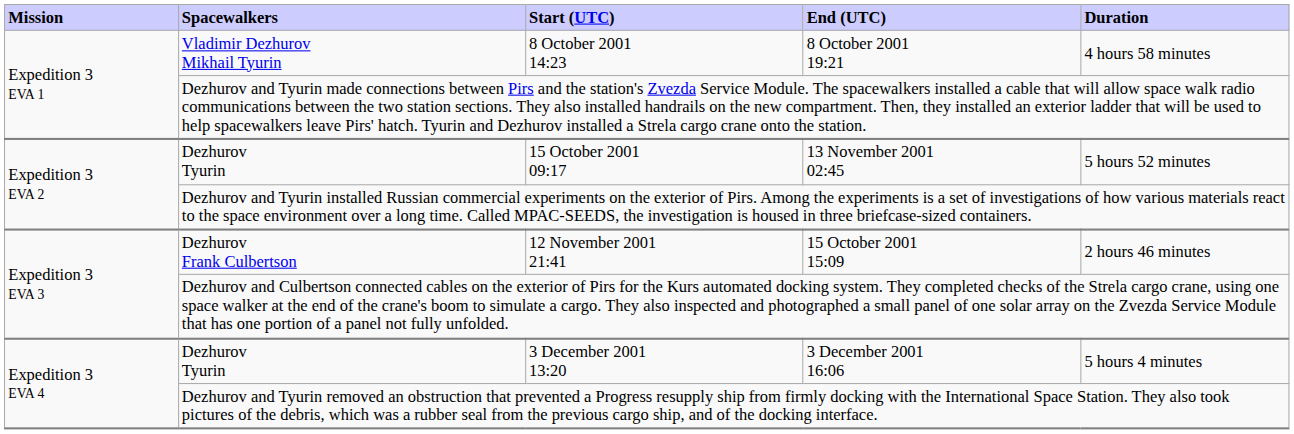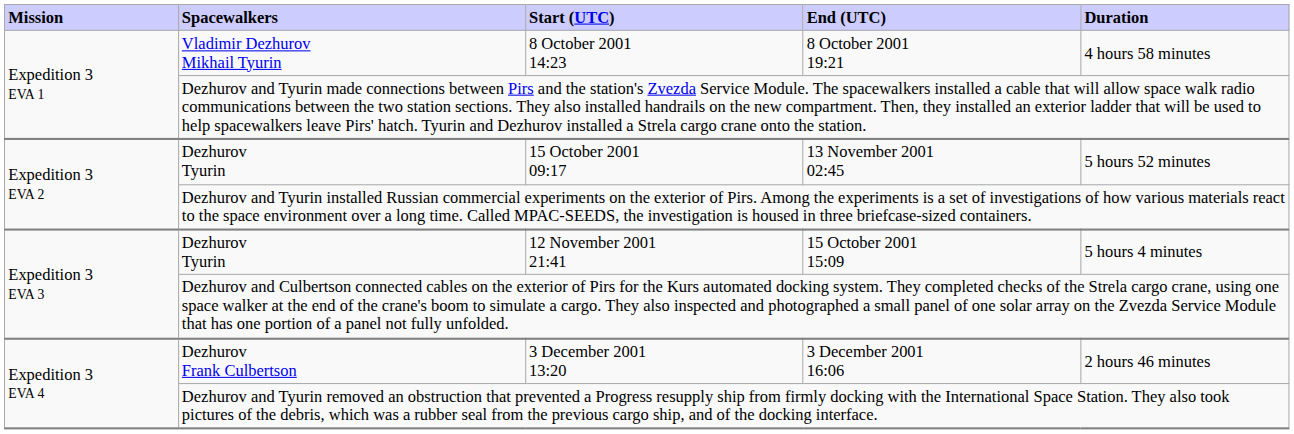(239, 252) Dezhurov Frank Culbertson -> (214, 252) Dezhurov Tyurin
(1147, 252) 2 hours 46 minutes -> (1143, 252) 5 hours 4 minutes
(214, 361) Dezhurov Tyurin -> (239, 361) Dezhurov Frank Culbertson
(1143, 361) 5 hours 4 minutes -> (1147, 361) 2 hours 46 minutes
